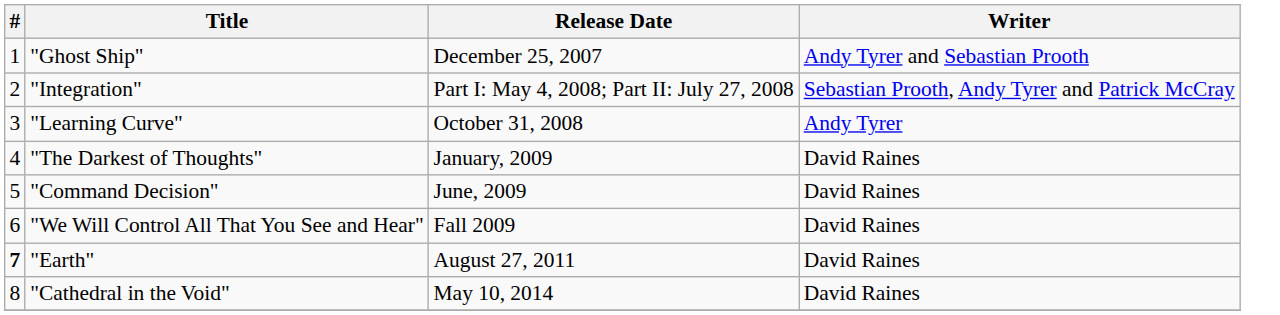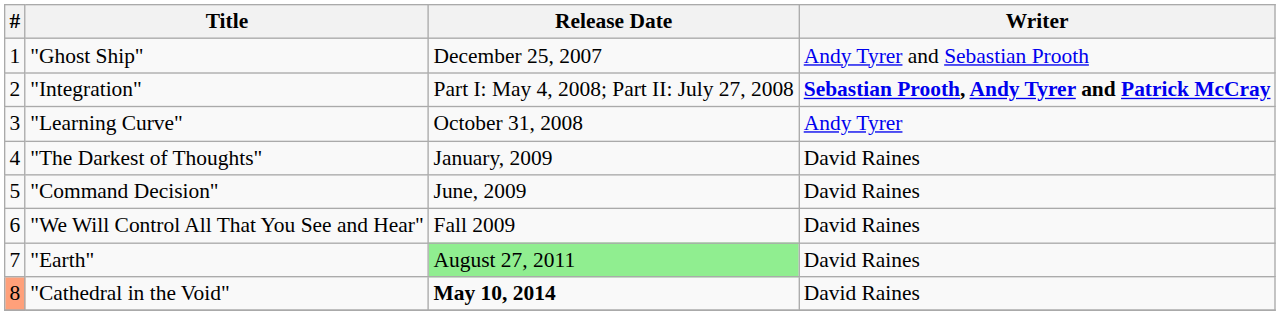(1019, 89) normal -> (1037, 89) bold
(15, 259) bold -> (15, 259) normal
(504, 259) no background -> (504, 259) lightgreen background
(15, 293) no background -> (15, 293) lightsalmon background
(493, 293) normal -> (495, 293) bold
